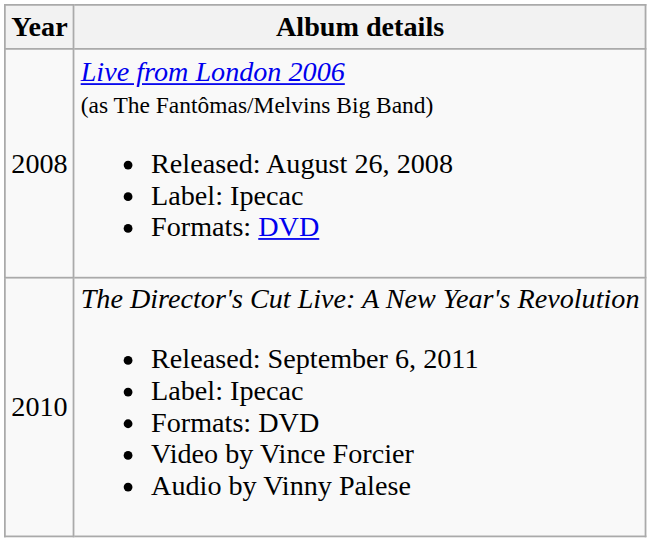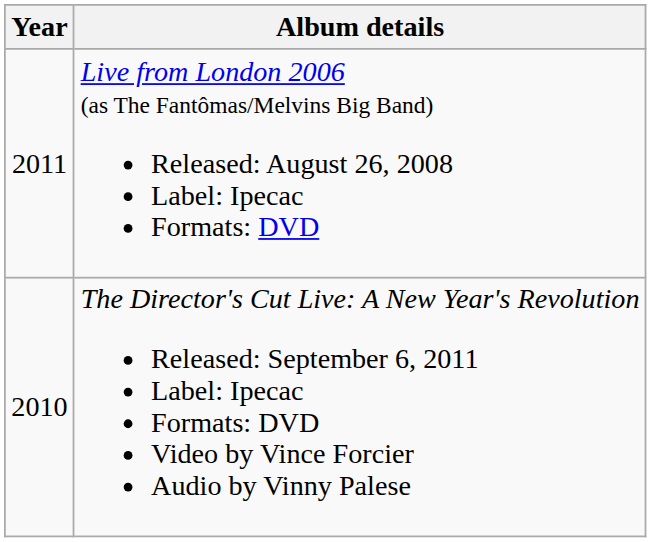(40, 163) 2008 -> (40, 163) 2011
